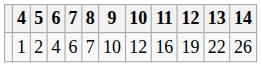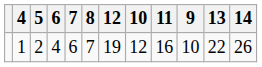columns swapped: (112, 18) <-> (191, 18)
